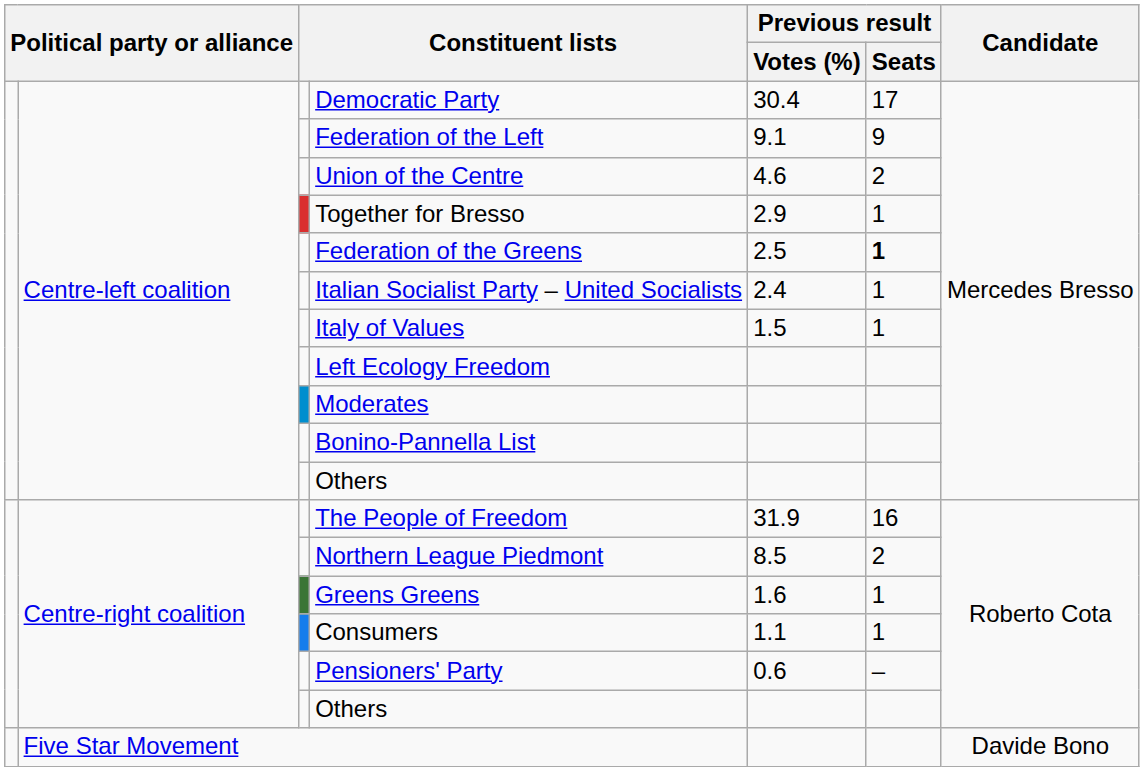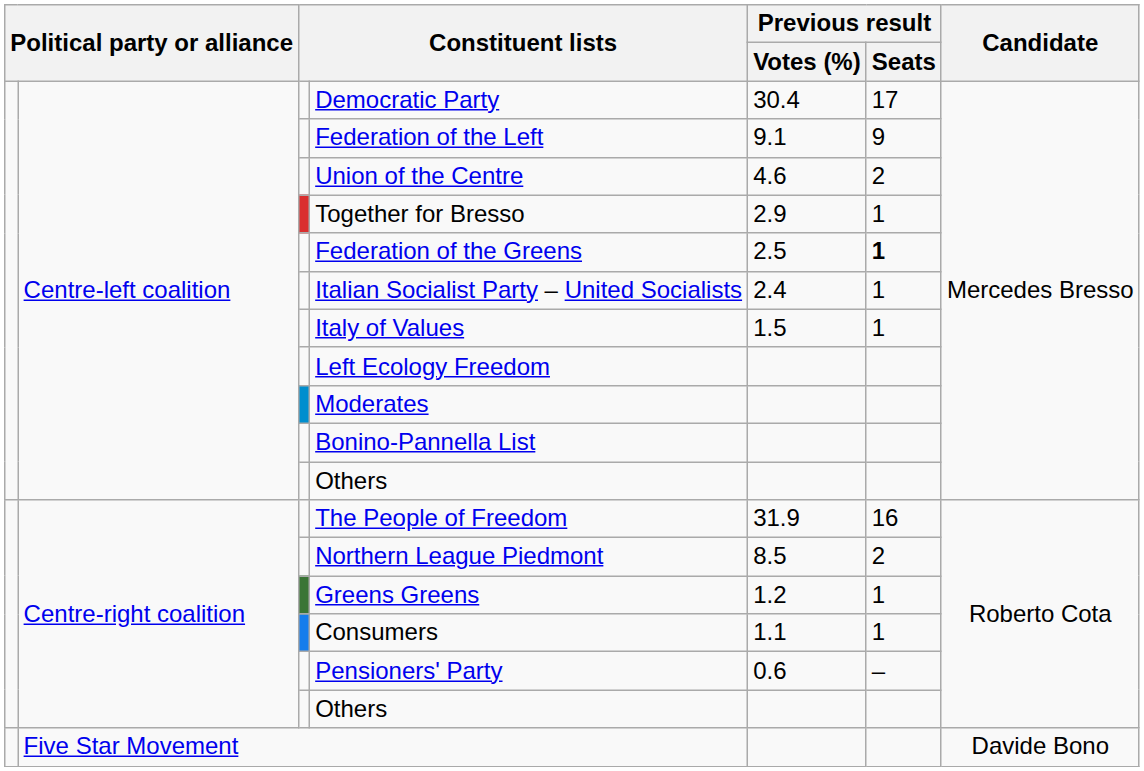(770, 594) 1.6 -> (770, 594) 1.2
